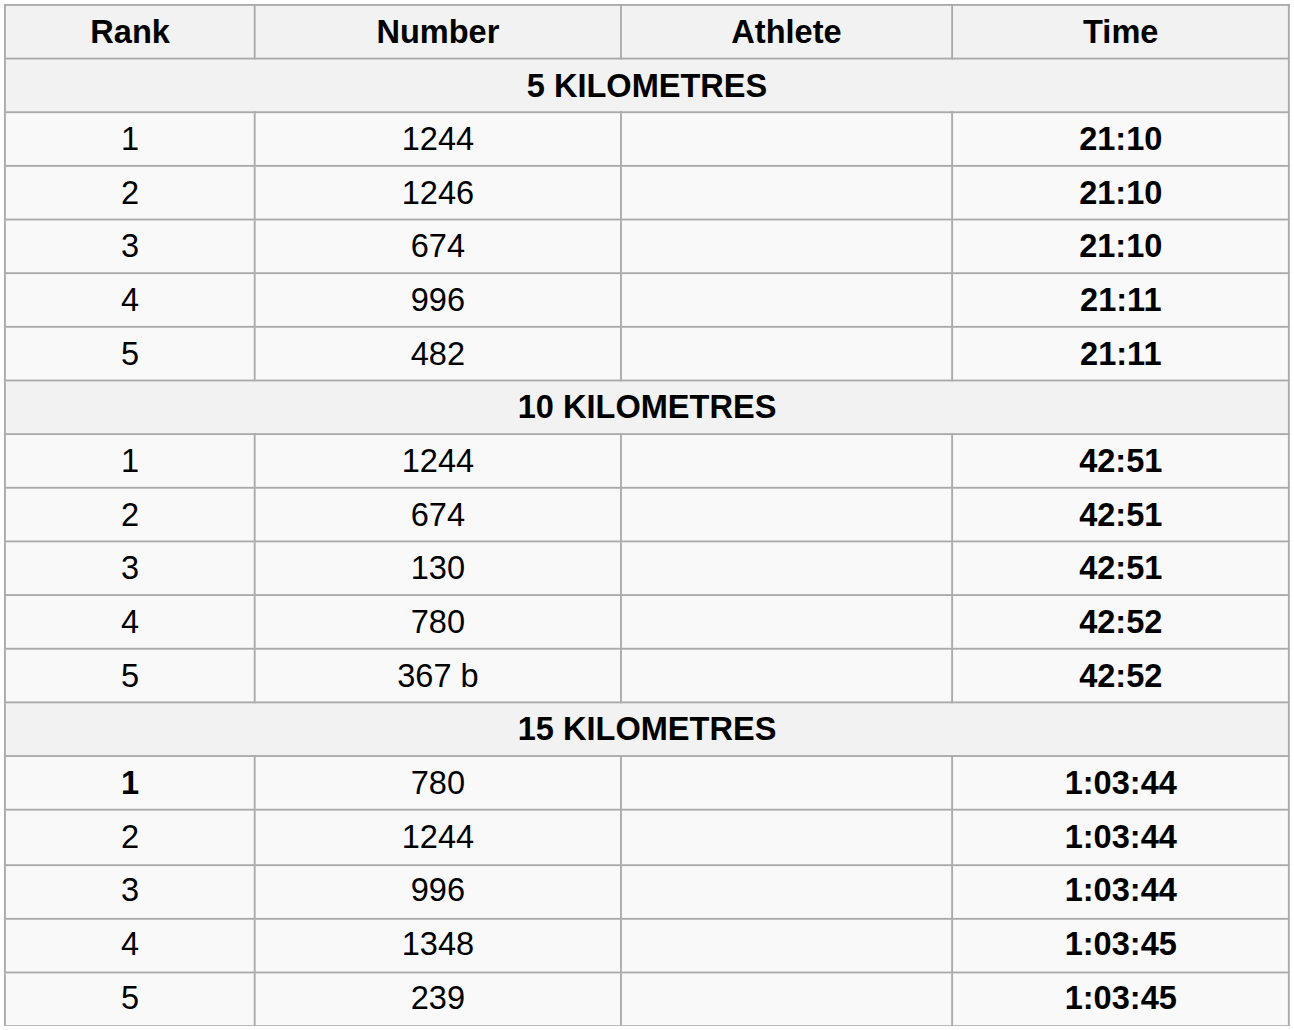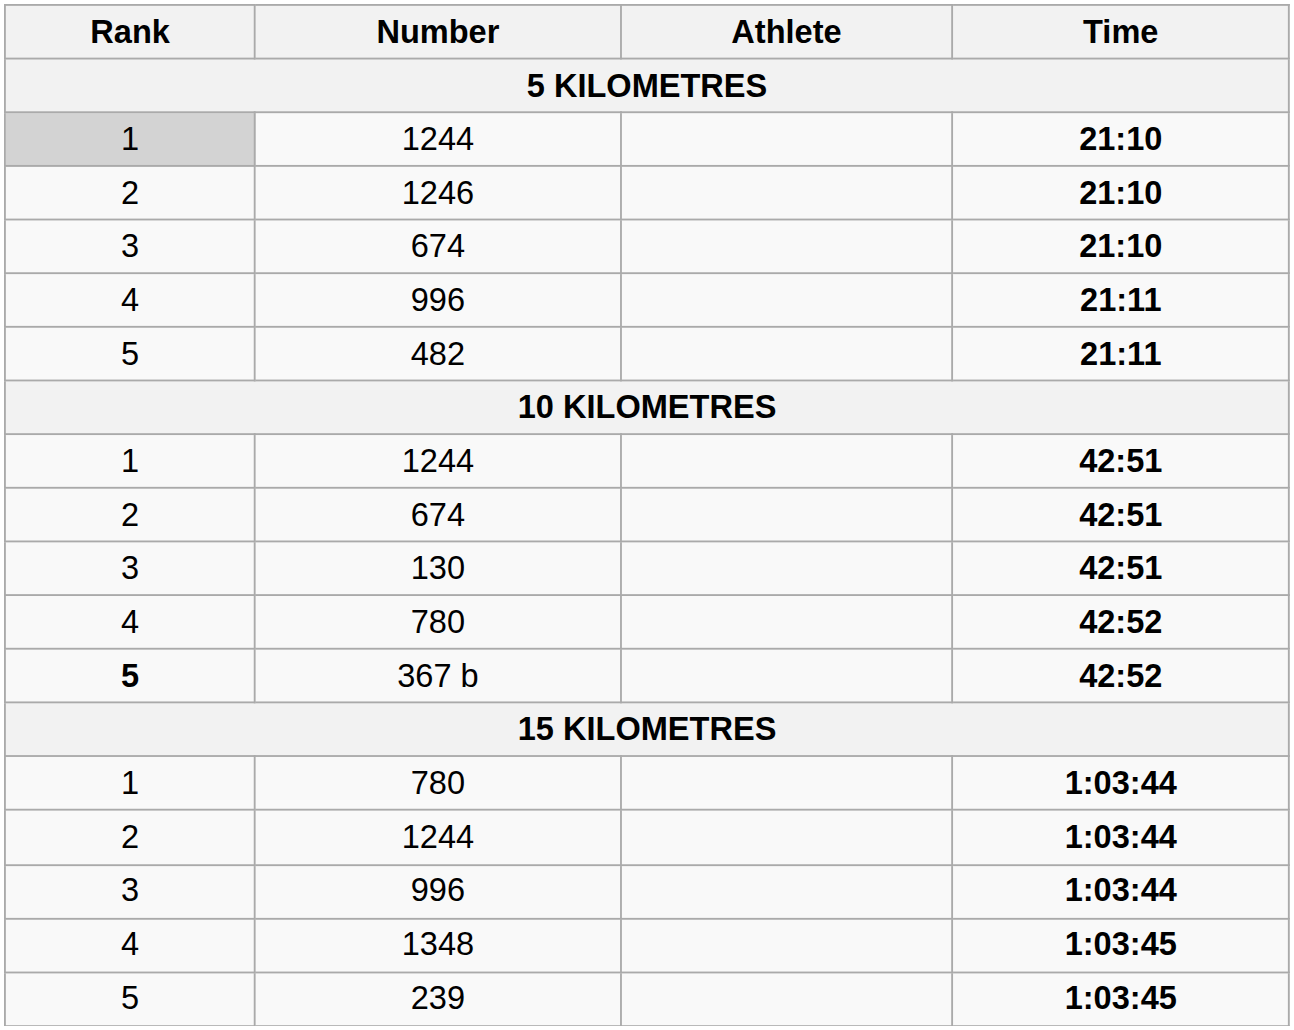(130, 138) no background -> (130, 138) lightgrey background
(130, 675) normal -> (130, 675) bold
(130, 782) bold -> (130, 782) normal
